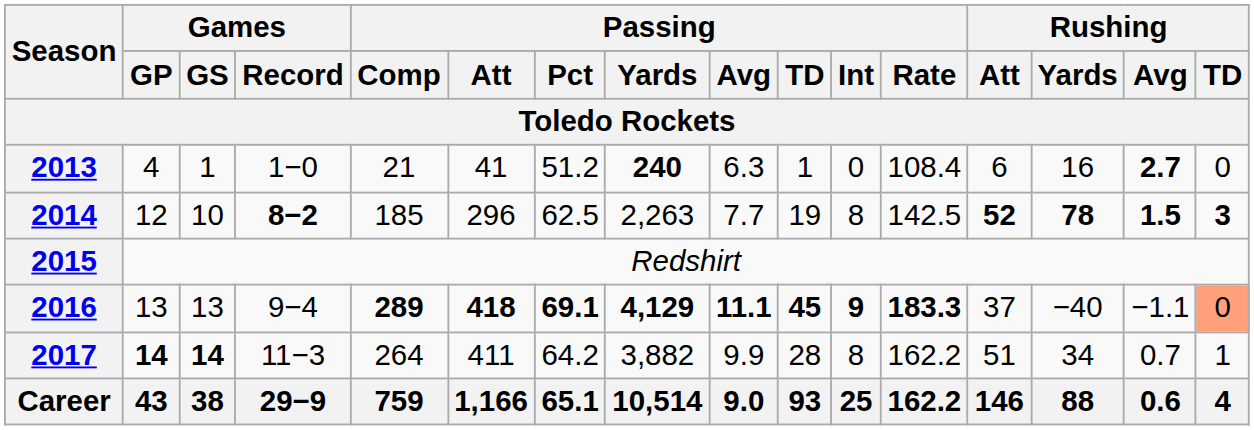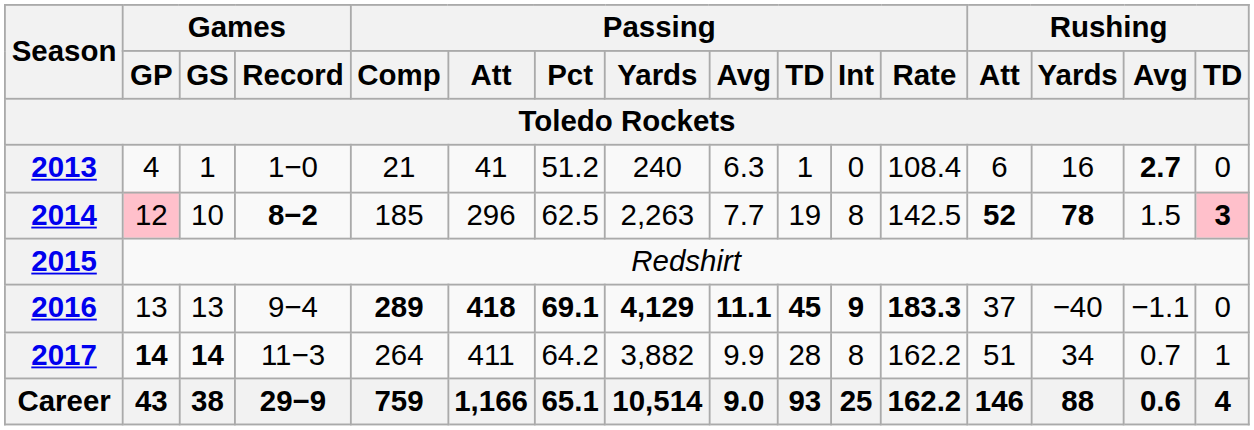(657, 167) bold -> (657, 167) normal
(151, 214) no background -> (151, 214) pink background
(1160, 214) bold -> (1160, 214) normal
(1223, 214) no background -> (1223, 214) pink background
(1223, 307) lightsalmon background -> (1223, 307) no background
